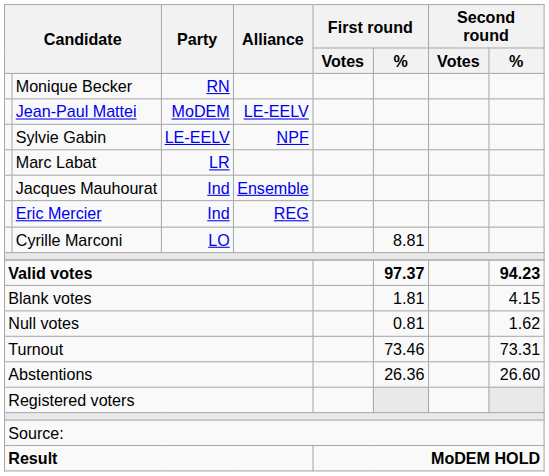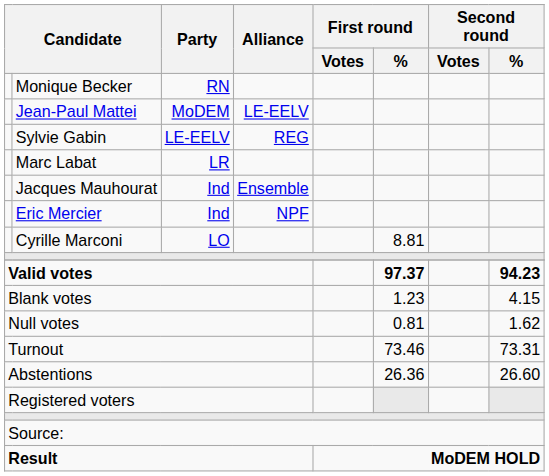(293, 138) NPF -> (291, 138) REG
(291, 214) REG -> (293, 214) NPF
(409, 298) 1.81 -> (409, 298) 1.23
